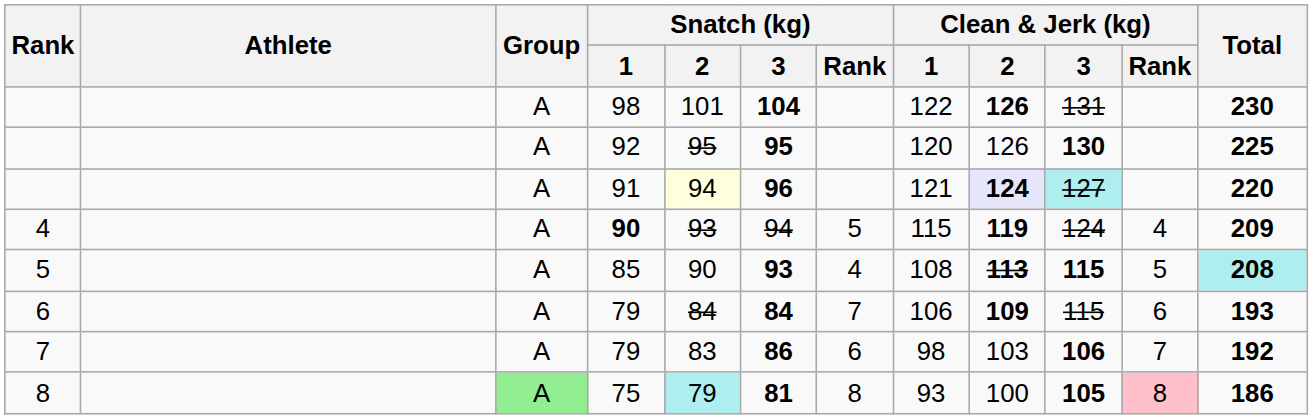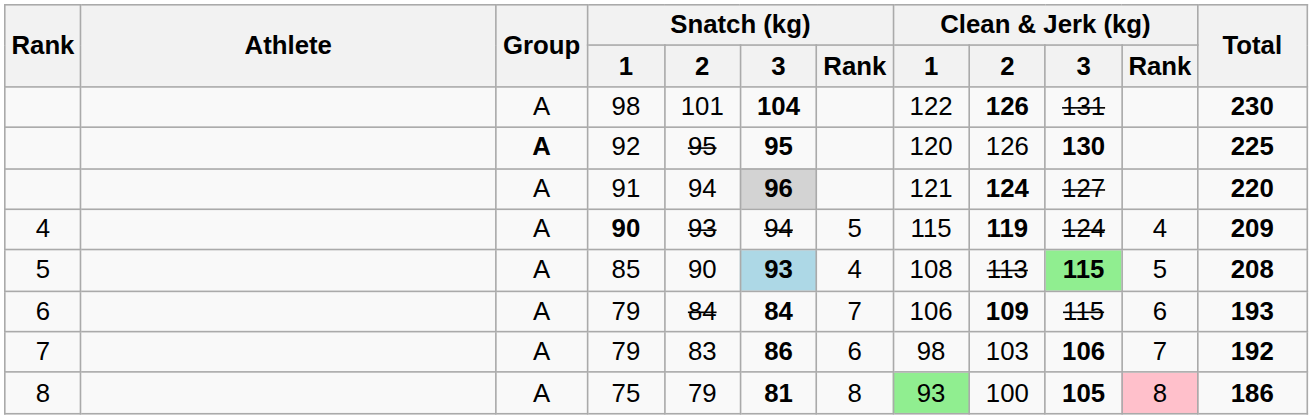(542, 147) normal -> (542, 147) bold
(702, 188) lightyellow background -> (702, 188) no background
(778, 188) no background -> (778, 188) lightgrey background
(1007, 188) lavender background -> (1007, 188) no background
(1084, 188) paleturquoise background -> (1084, 188) no background
(778, 270) no background -> (778, 270) lightblue background
(1007, 270) bold -> (1007, 270) normal
(1084, 270) no background -> (1084, 270) lightgreen background
(1252, 270) paleturquoise background -> (1252, 270) no background
(542, 392) lightgreen background -> (542, 392) no background
(702, 392) paleturquoise background -> (702, 392) no background
(931, 392) no background -> (931, 392) lightgreen background
